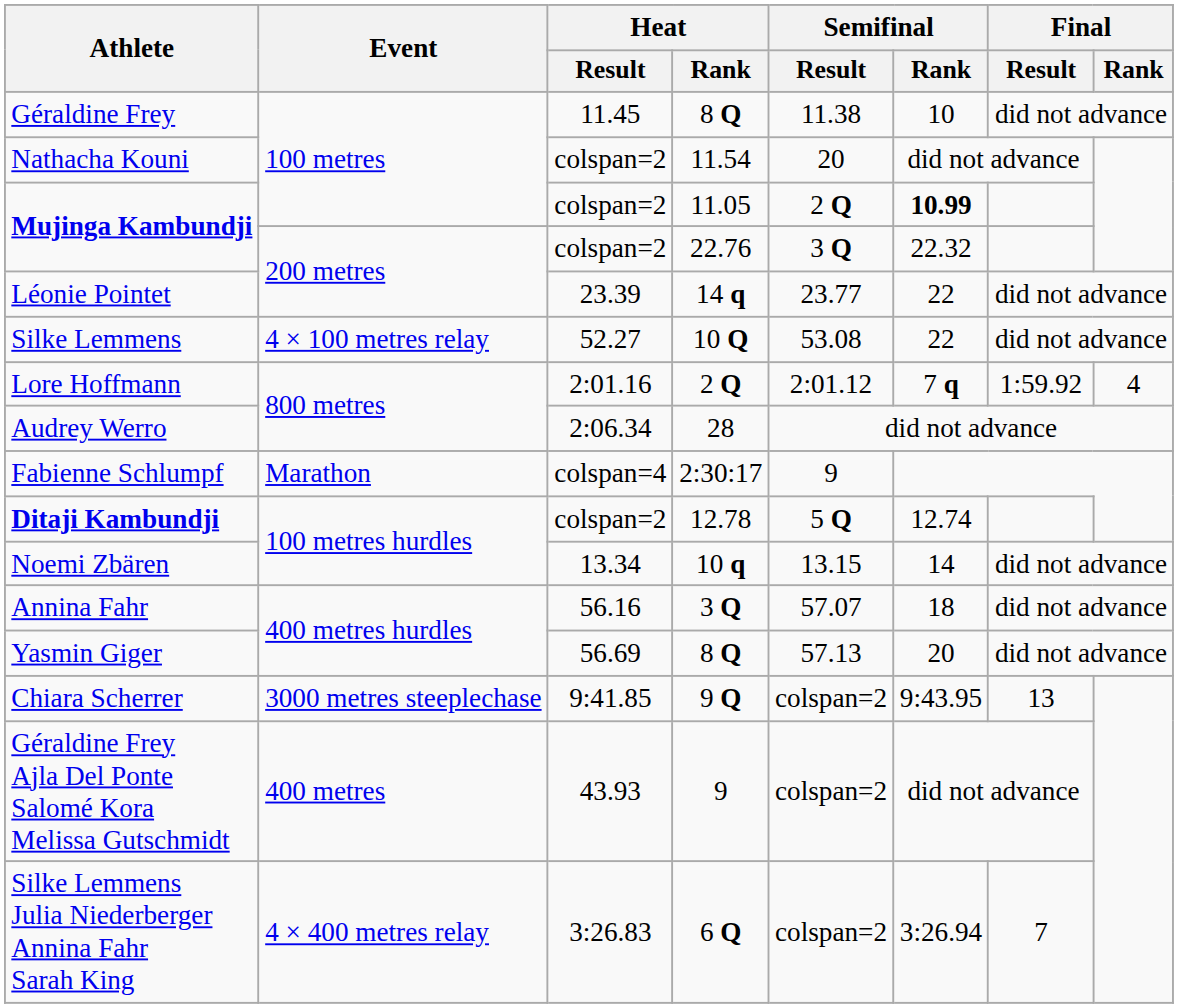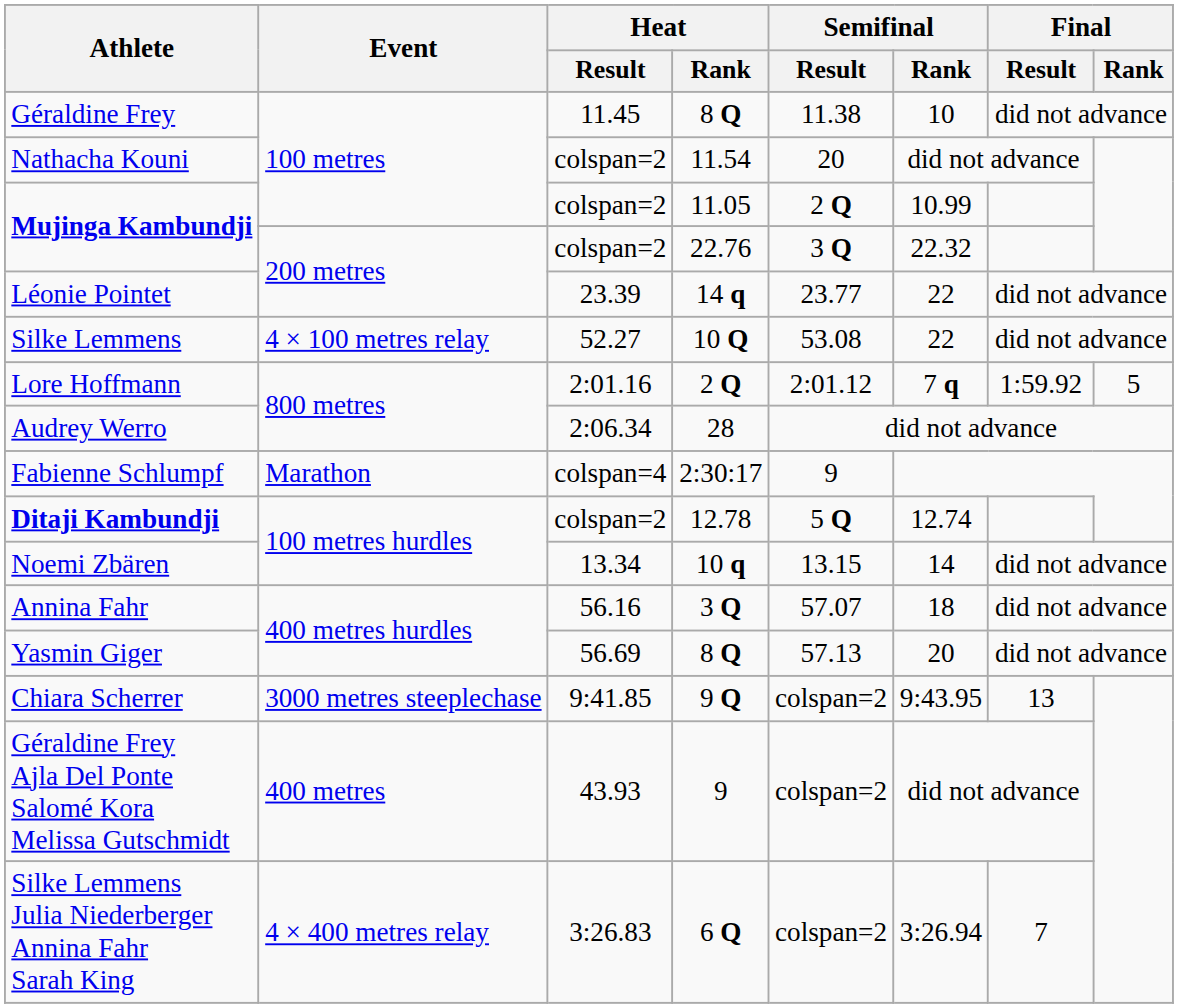(941, 204) bold -> (941, 204) normal
(1134, 384) 4 -> (1134, 384) 5
